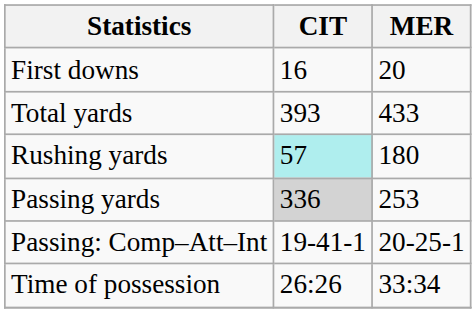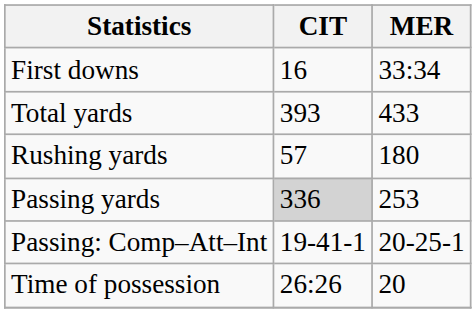(392, 69) 20 -> (409, 69) 33:34
(293, 155) paleturquoise background -> (293, 155) no background
(409, 285) 33:34 -> (392, 285) 20
